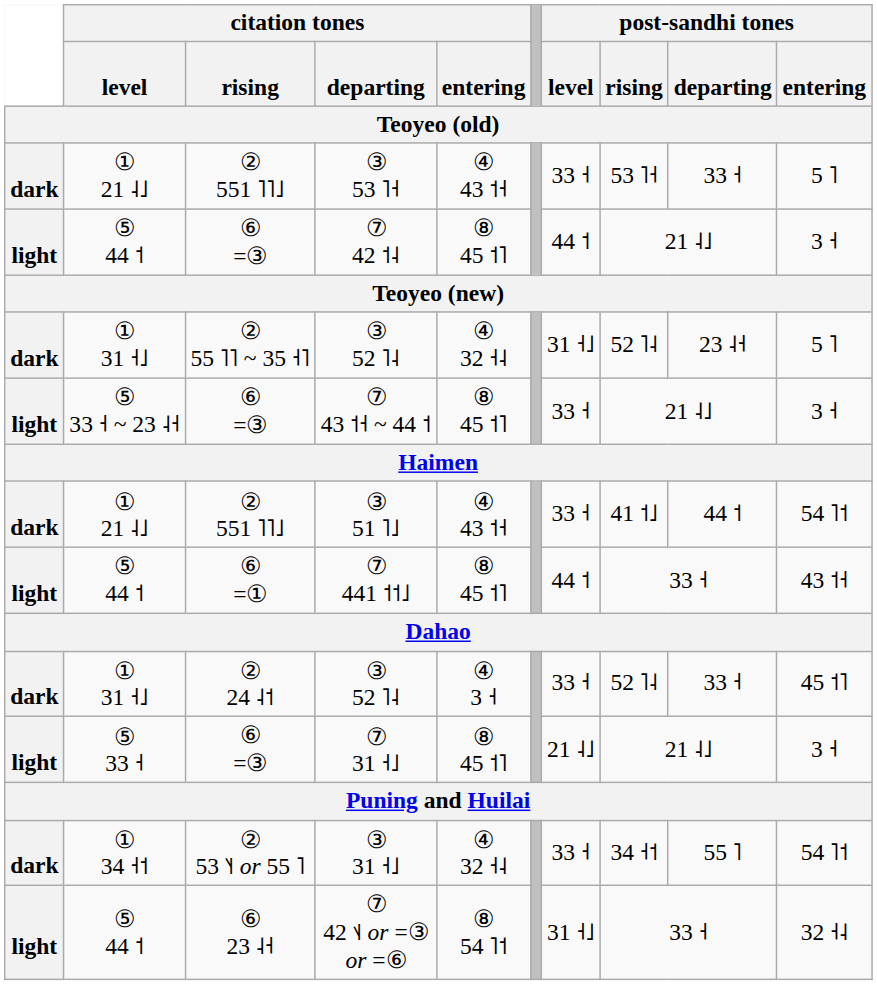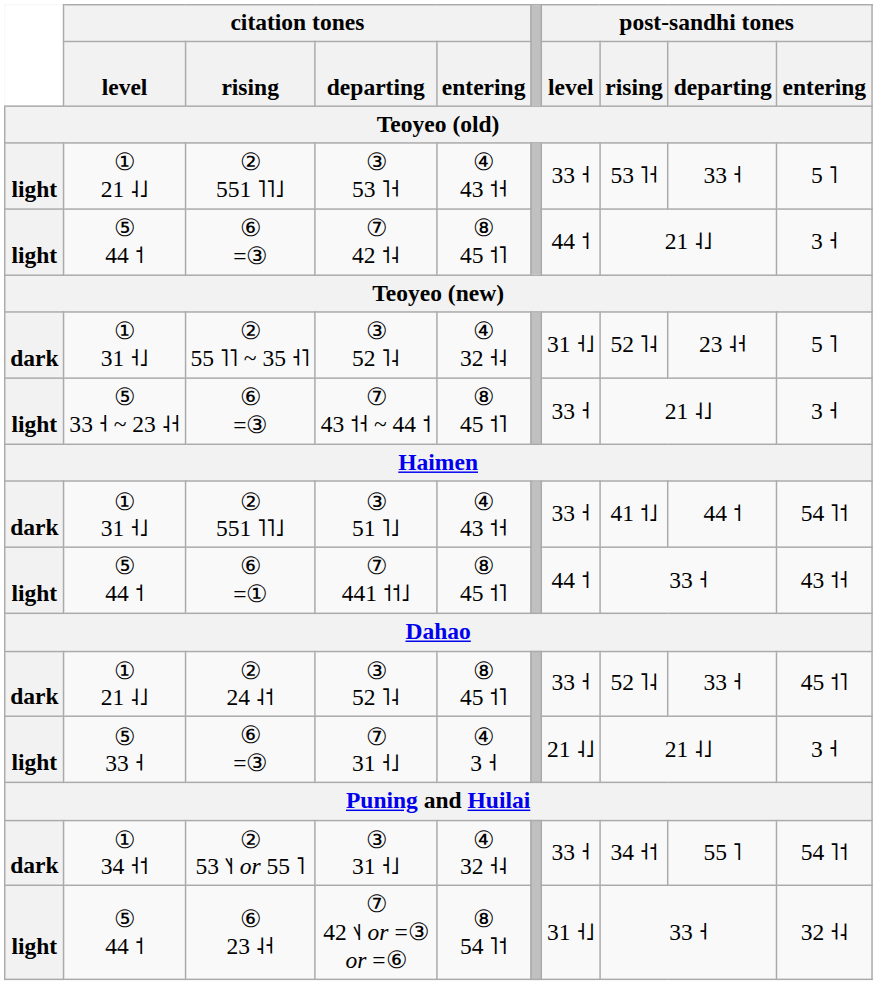(34, 188) dark -> (34, 188) light
(125, 514) ① 21 ˨˩ -> (125, 514) ① 31 ˧˩
(125, 683) ① 31 ˧˩ -> (125, 683) ① 21 ˨˩
(484, 683) ④ 3 ˧ -> (484, 683) ⑧ 45 ˦˥
(484, 749) ⑧ 45 ˦˥ -> (484, 749) ④ 3 ˧
